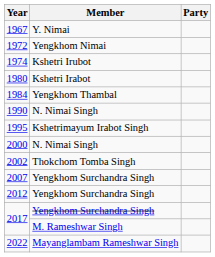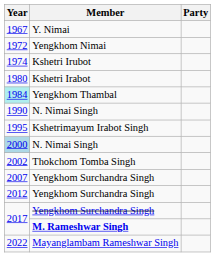(17, 95) no background -> (17, 95) paleturquoise background
(17, 144) no background -> (17, 144) lightblue background
(78, 227) normal -> (80, 227) bold
